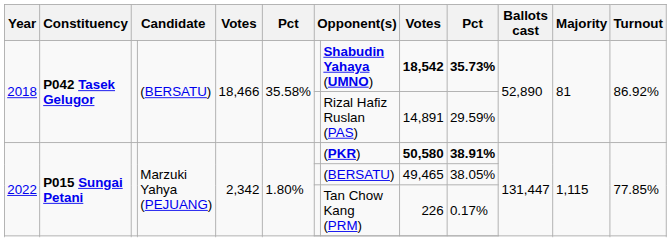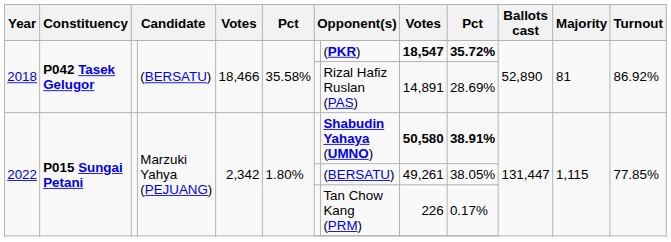(354, 66) Shabudin Yahaya (UMNO) -> (342, 51) (PKR)
(423, 66) 18,542 -> (423, 51) 18,547
(473, 66) 35.73% -> (473, 51) 35.72%
(473, 117) 29.59% -> (473, 87) 28.69%
(342, 153) (PKR) -> (354, 138) Shabudin Yahaya (UMNO)
(423, 175) 49,465 -> (423, 175) 49,261
